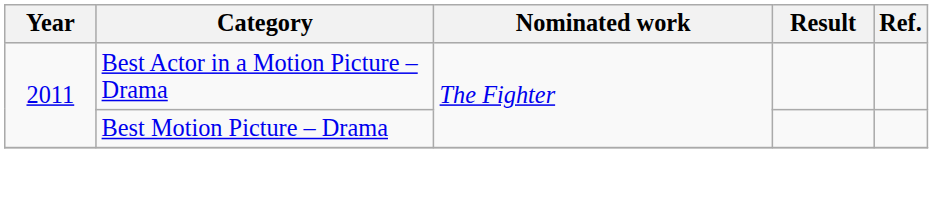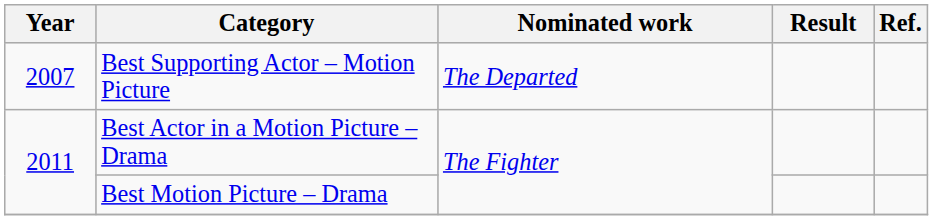+ row: (258, 76)
